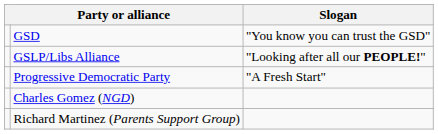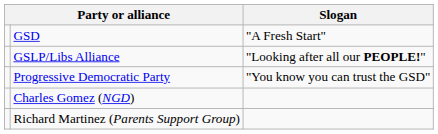(338, 35) "You know you can trust the GSD" -> (286, 35) "A Fresh Start"
(286, 77) "A Fresh Start" -> (338, 77) "You know you can trust the GSD"
